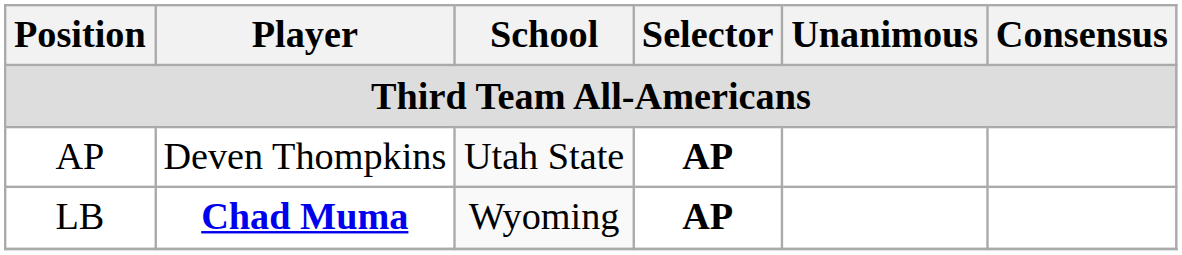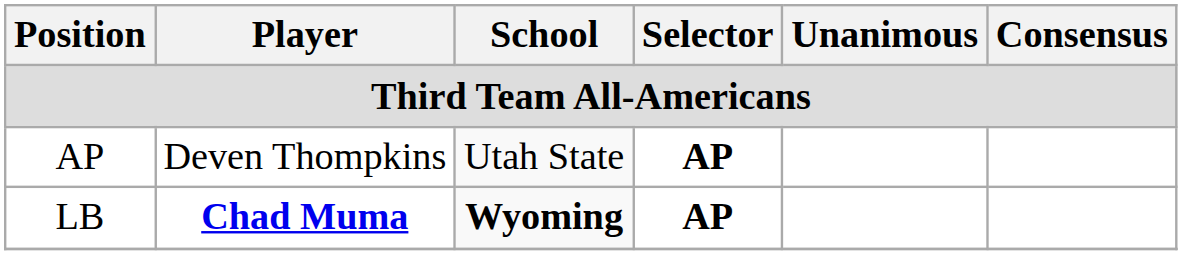(544, 216) normal -> (544, 216) bold
